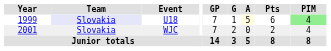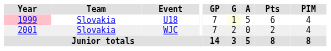(27, 20) no background -> (27, 20) pink background
(96, 20) lavender background -> (96, 20) no background
(234, 20) no background -> (234, 20) lightyellow background
(248, 20) lightyellow background -> (248, 20) no background
(308, 20) lightgreen background -> (308, 20) no background
